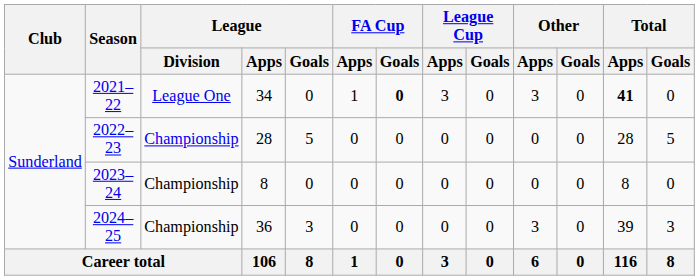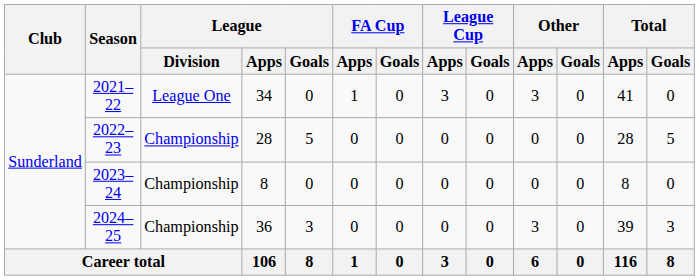(400, 95) bold -> (400, 95) normal
(625, 95) bold -> (625, 95) normal
